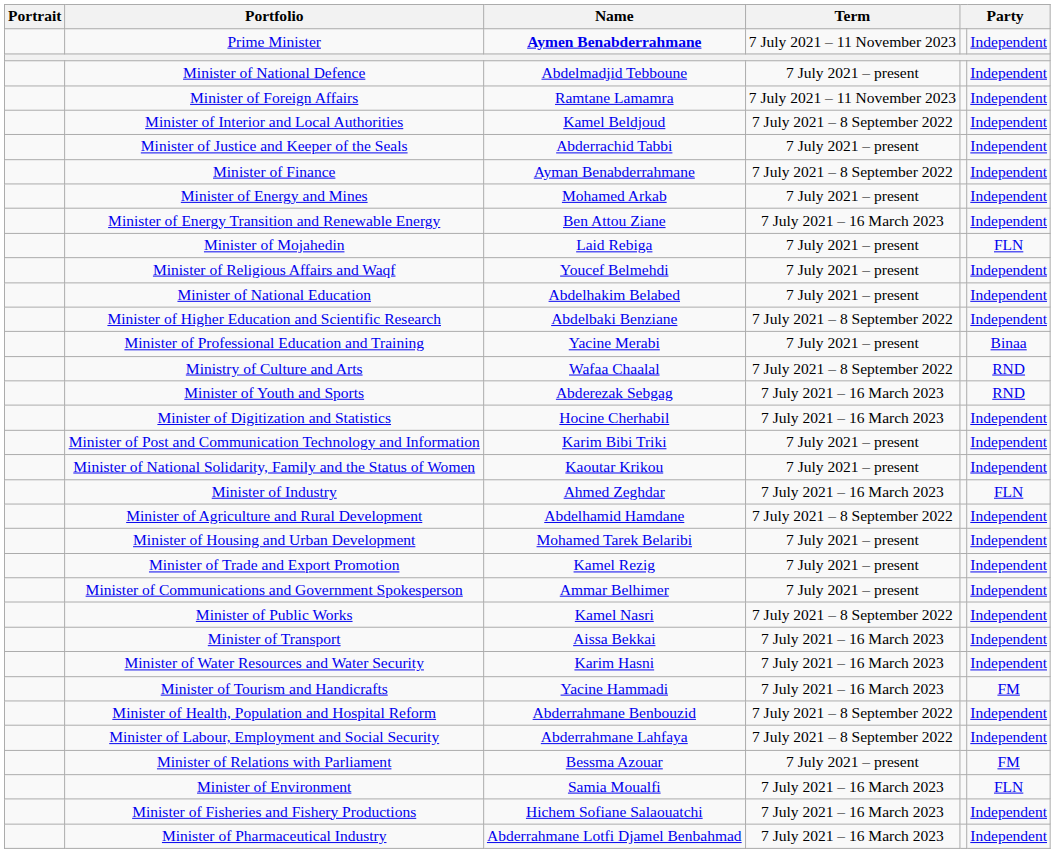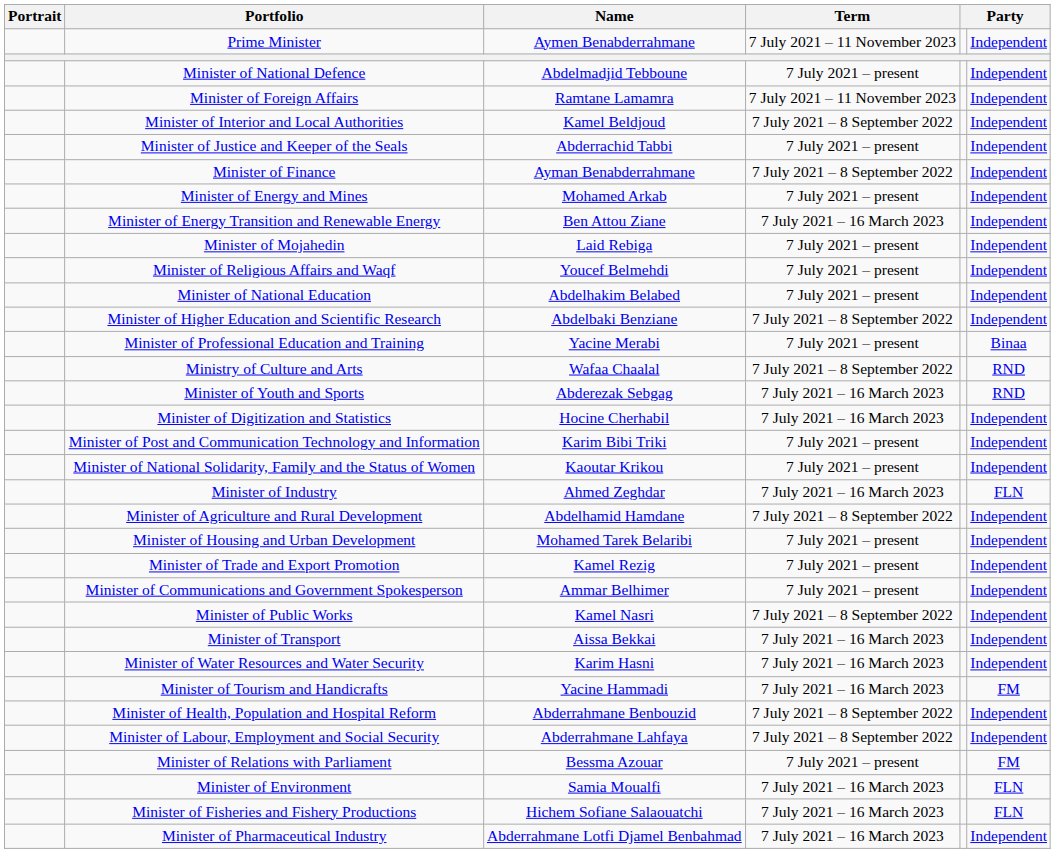(614, 41) bold -> (614, 41) normal
(1009, 245) FLN -> (1009, 245) Independent
(1009, 811) Independent -> (1009, 811) FLN
